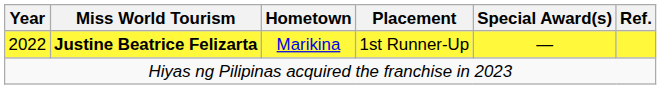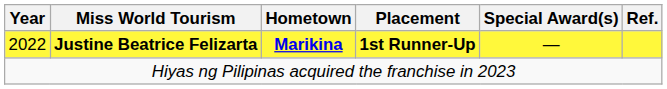(308, 44) normal -> (308, 44) bold
(414, 44) normal -> (418, 44) bold
